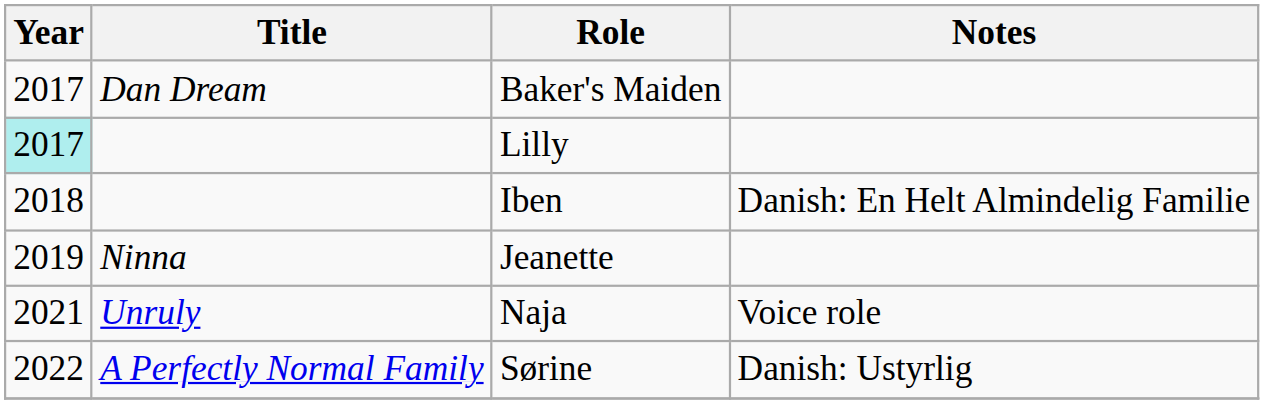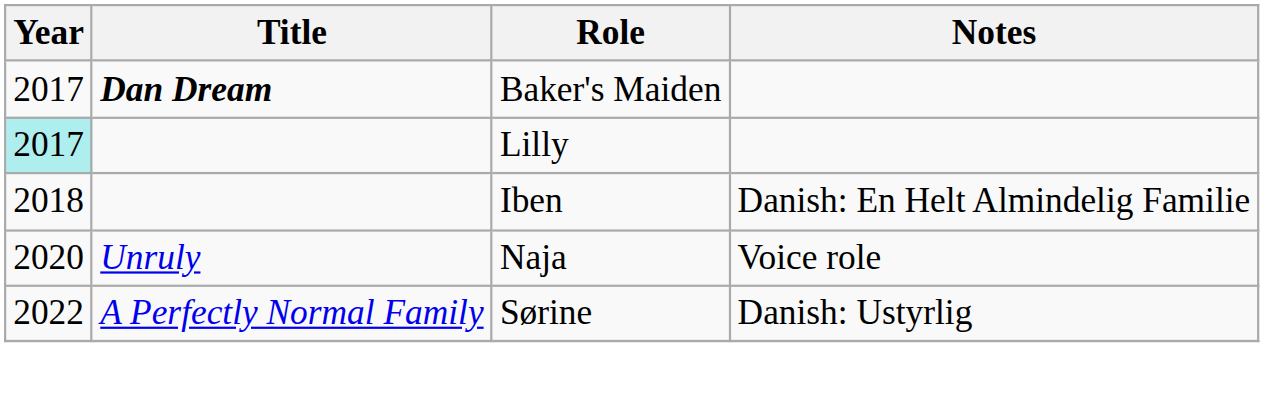(184, 88) normal -> (186, 88) bold
- row: (557, 256)
(49, 312) 2021 -> (49, 256) 2020
